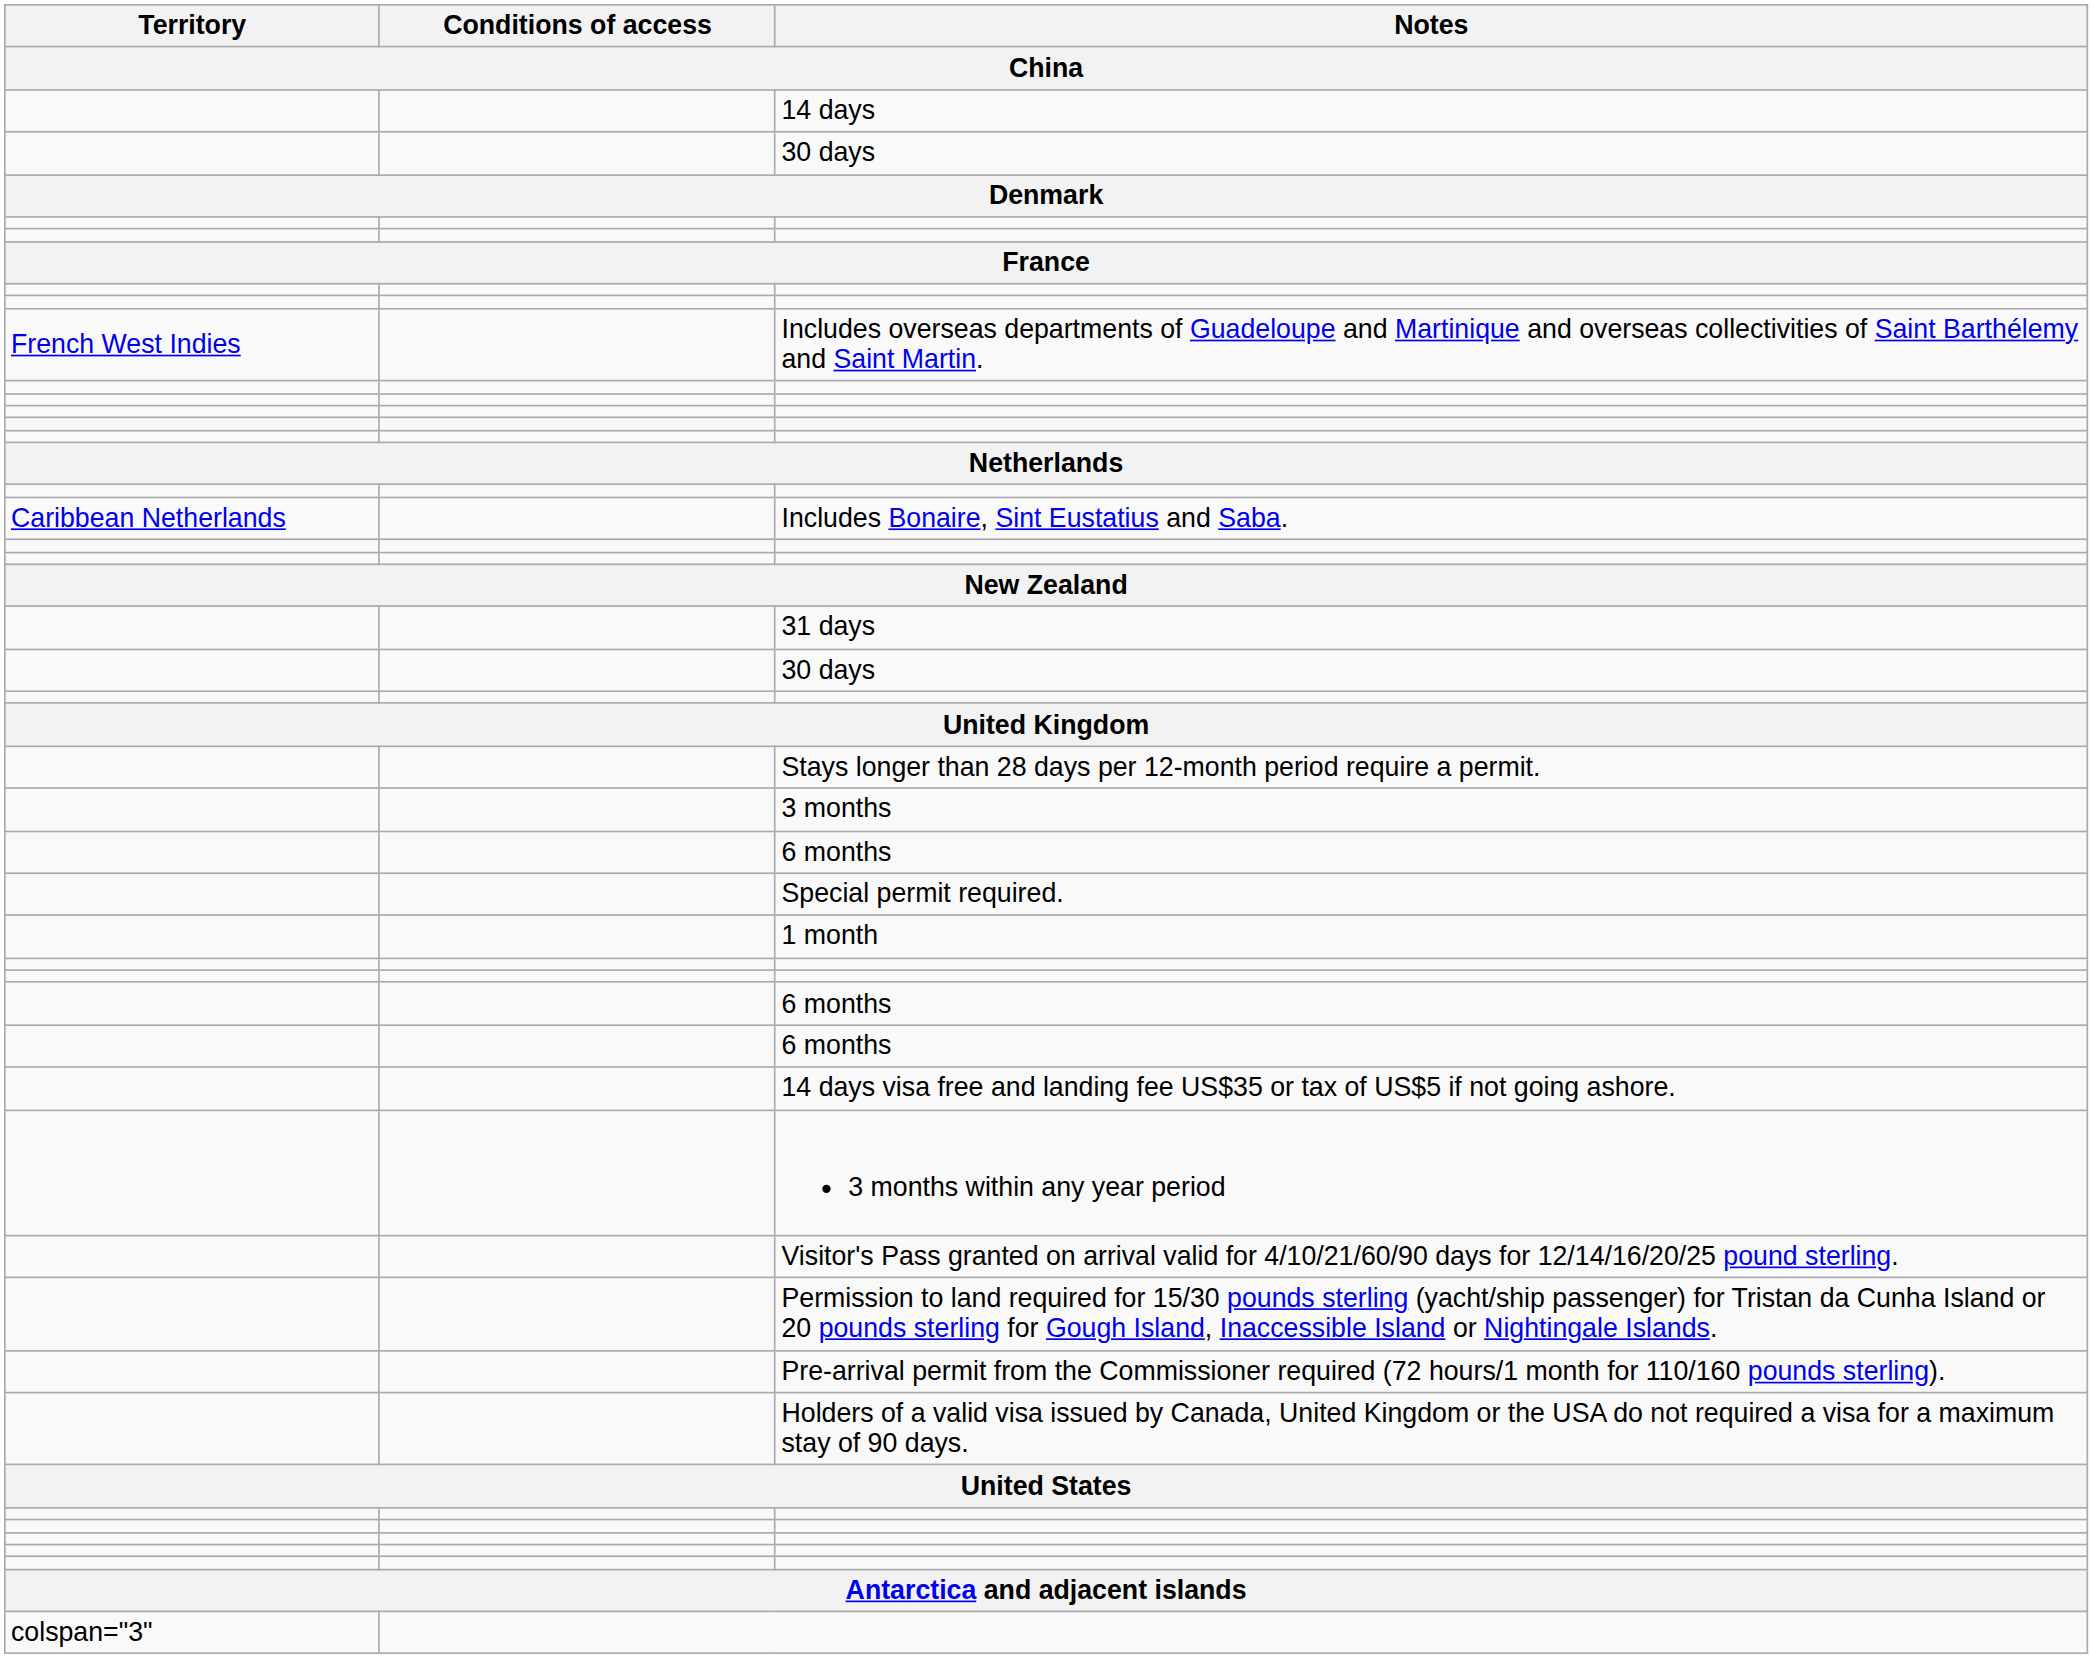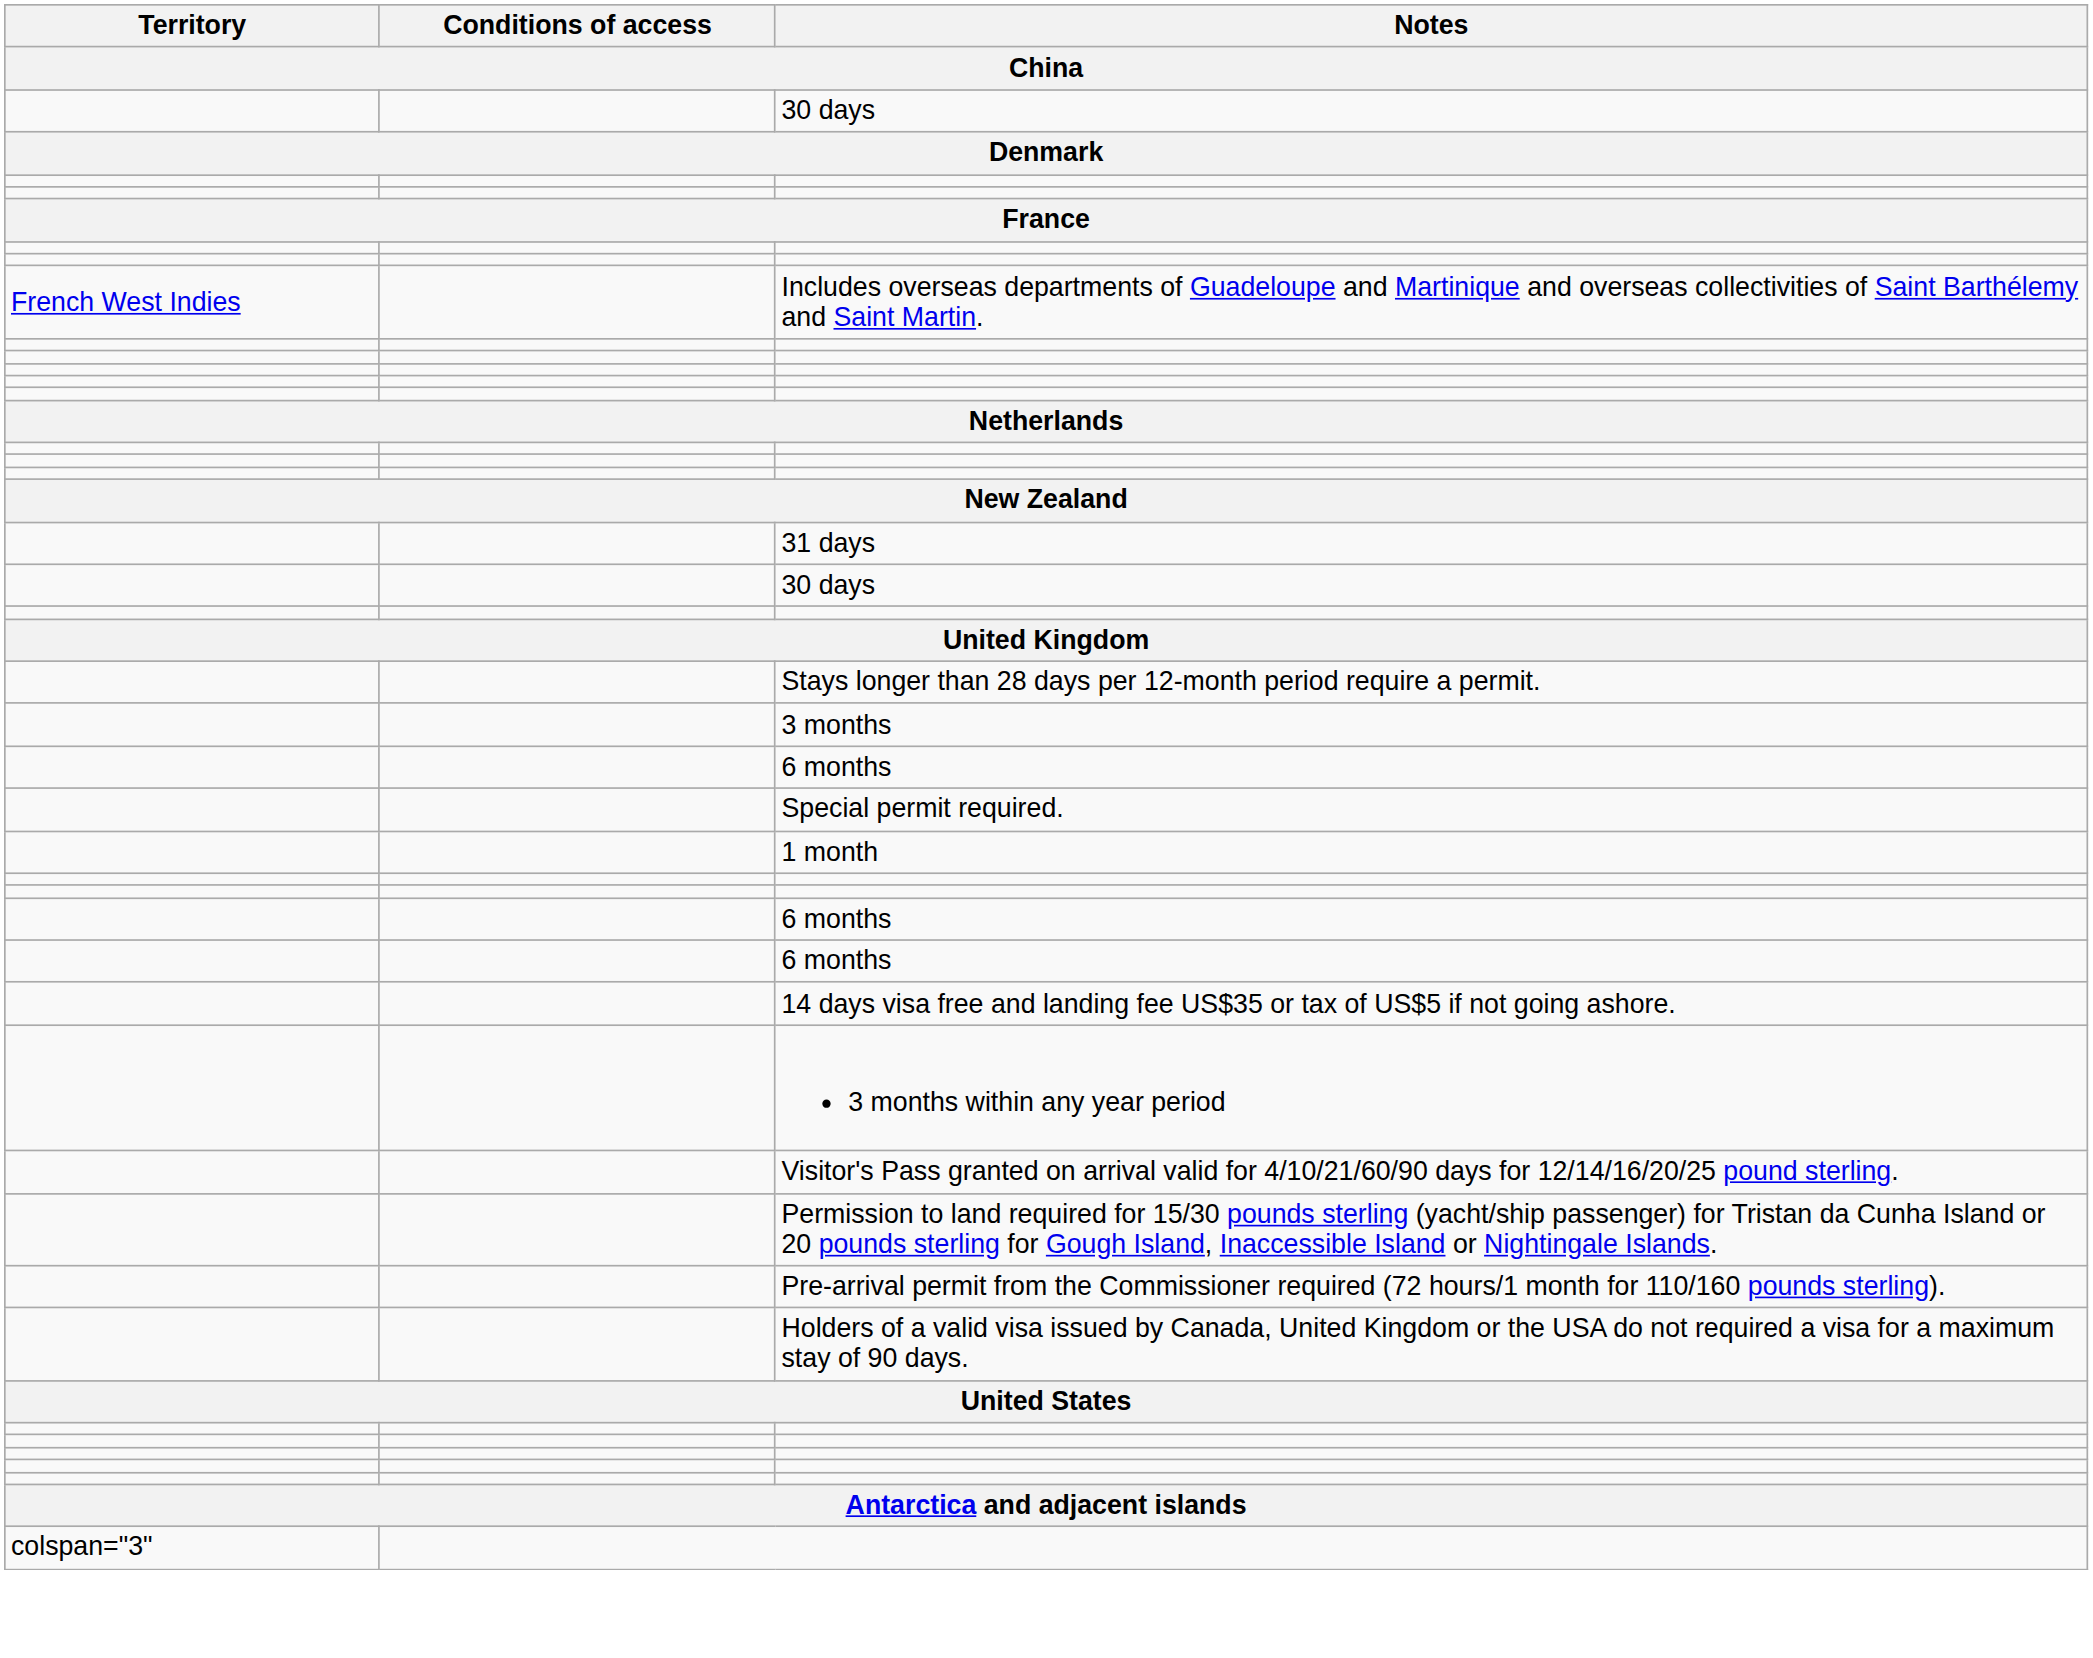- row: (192, 111)
- row: (148, 517)
